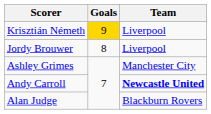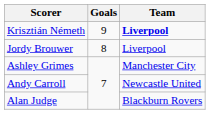(104, 30) gold background -> (104, 30) no background
(144, 30) normal -> (145, 30) bold
(163, 83) bold -> (162, 83) normal
